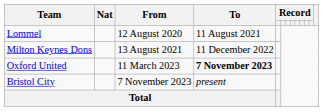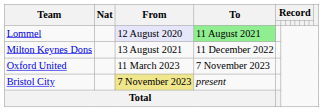(150, 33) no background -> (150, 33) lavender background
(228, 33) no background -> (228, 33) lightgreen background
(234, 66) bold -> (233, 66) normal
(154, 82) no background -> (154, 82) khaki background
